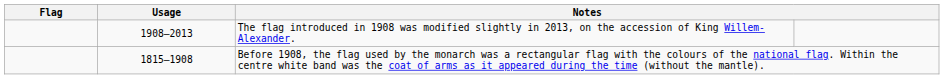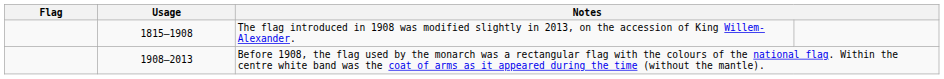(167, 33) 1908–2013 -> (167, 33) 1815–1908
(167, 60) 1815–1908 -> (167, 60) 1908–2013
